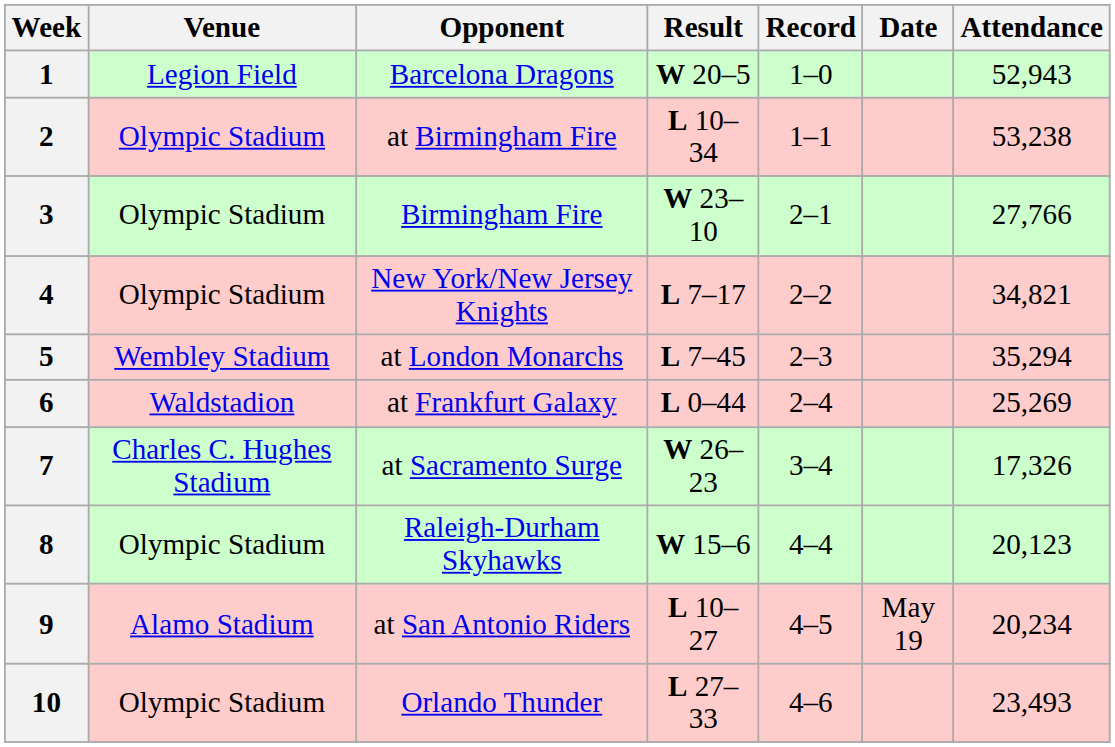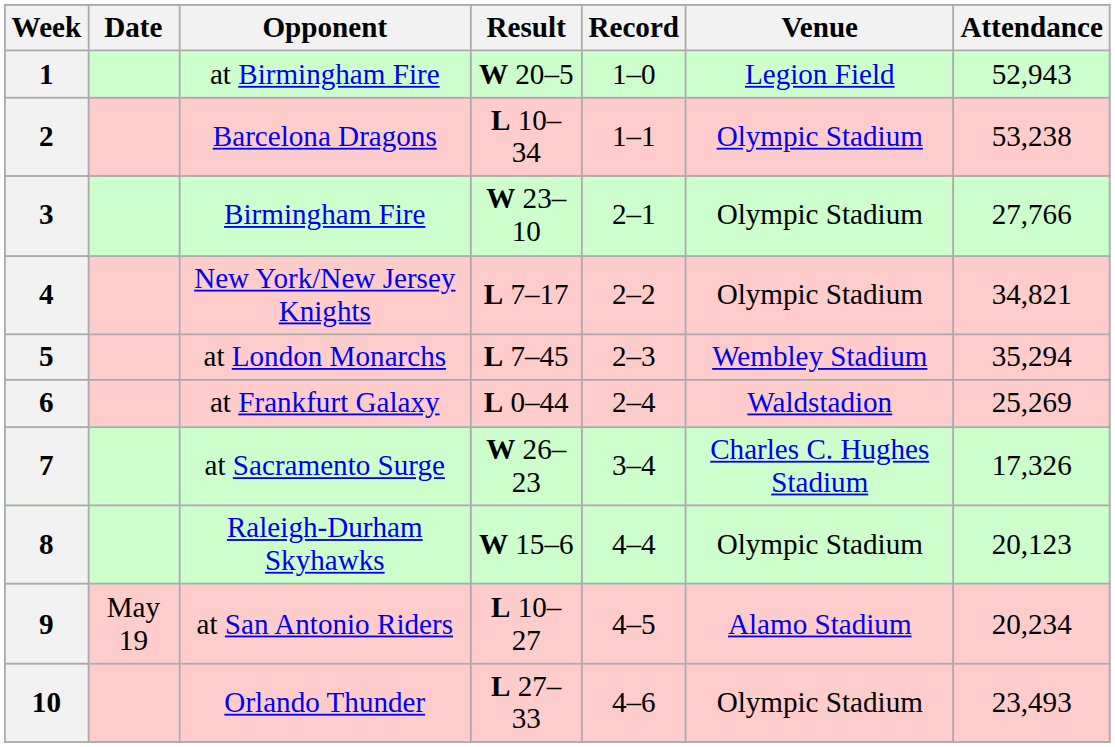columns swapped: (908, 27) <-> (222, 27)
(502, 73) Barcelona Dragons -> (325, 73) at Birmingham Fire
(502, 136) at Birmingham Fire -> (325, 136) Barcelona Dragons
